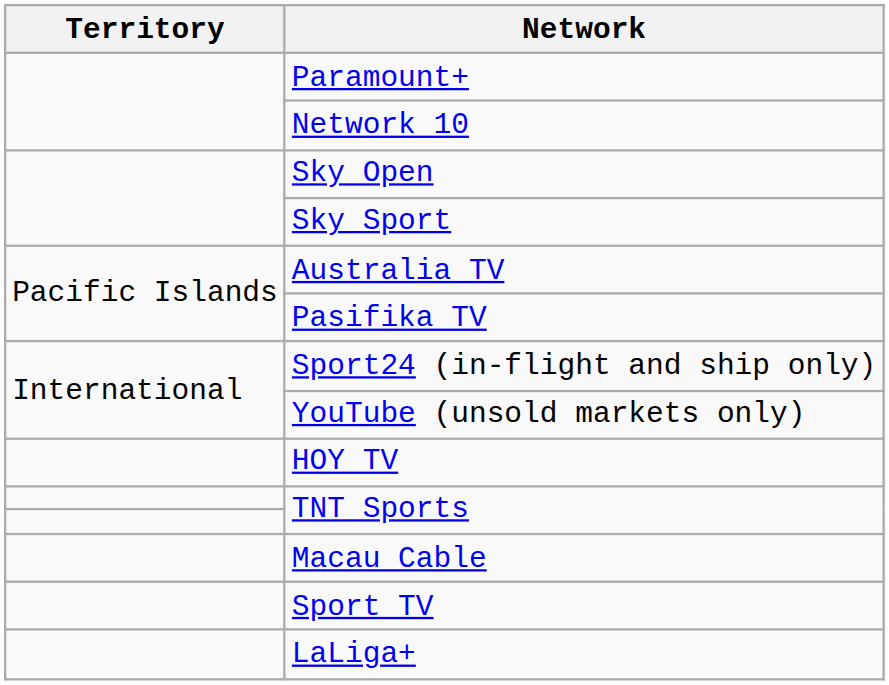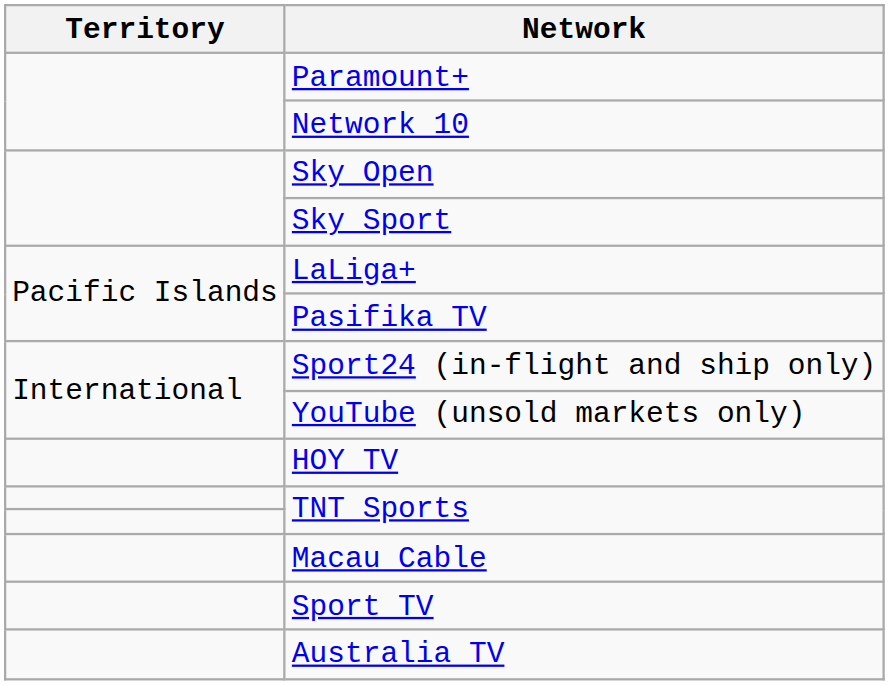(398, 270) Australia TV -> (354, 270) LaLiga+
(354, 654) LaLiga+ -> (398, 654) Australia TV
